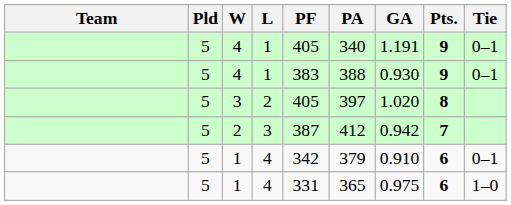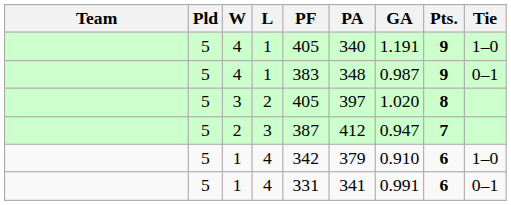(485, 46) 0–1 -> (485, 46) 1–0
(352, 74) 388 -> (352, 74) 348
(400, 74) 0.930 -> (400, 74) 0.987
(400, 130) 0.942 -> (400, 130) 0.947
(485, 158) 0–1 -> (485, 158) 1–0
(352, 185) 365 -> (352, 185) 341
(400, 185) 0.975 -> (400, 185) 0.991
(485, 185) 1–0 -> (485, 185) 0–1
